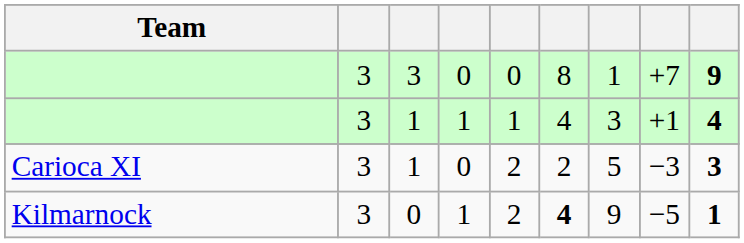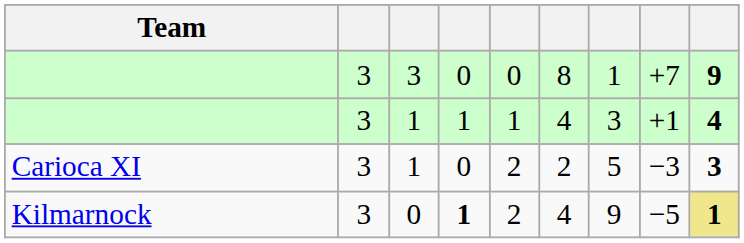(464, 213) normal -> (464, 213) bold
(564, 213) bold -> (564, 213) normal
(714, 213) no background -> (714, 213) khaki background
